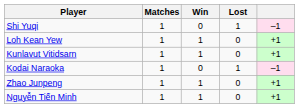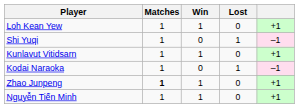rows swapped: (22, 26) <-> (34, 40)
(162, 82) normal -> (162, 82) bold
